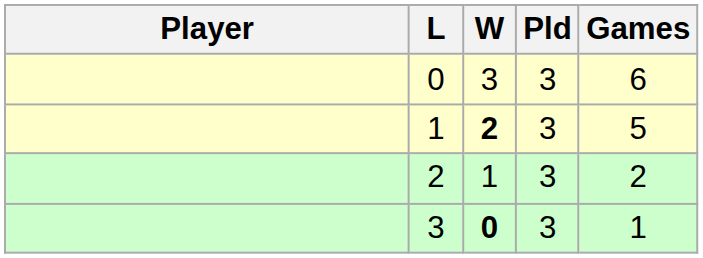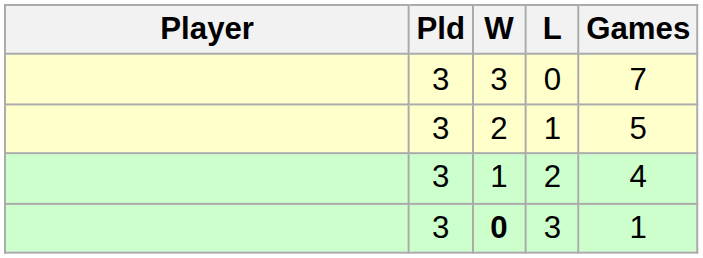columns swapped: (548, 29) <-> (436, 29)
(638, 78) 6 -> (638, 78) 7
(489, 128) bold -> (499, 128) normal
(638, 177) 2 -> (638, 177) 4
